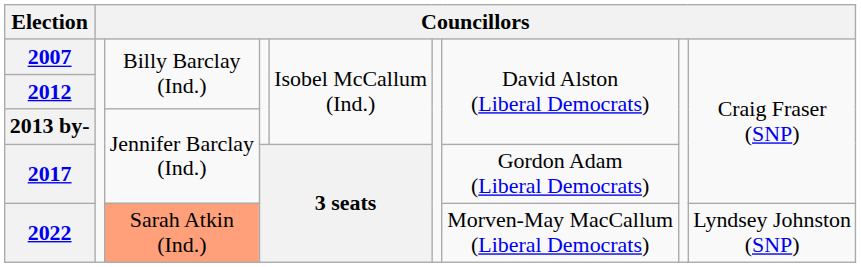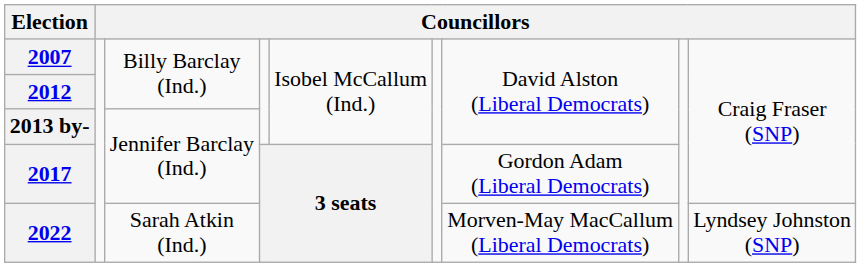(182, 232) lightsalmon background -> (182, 232) no background
